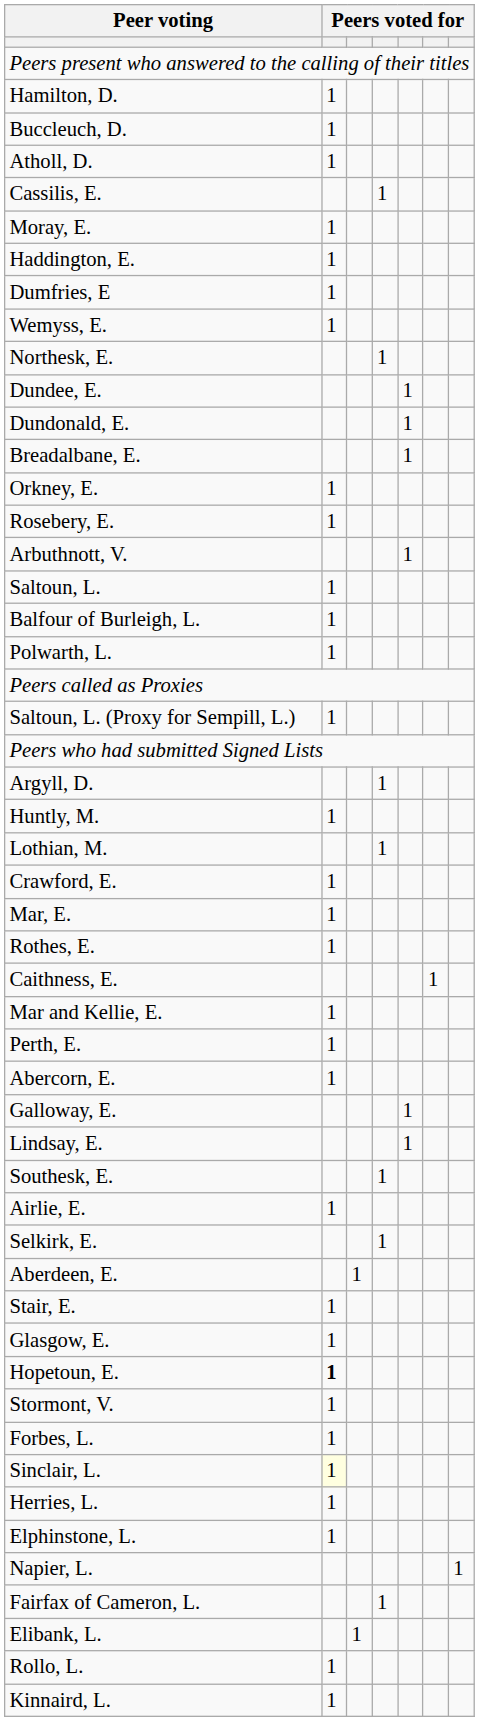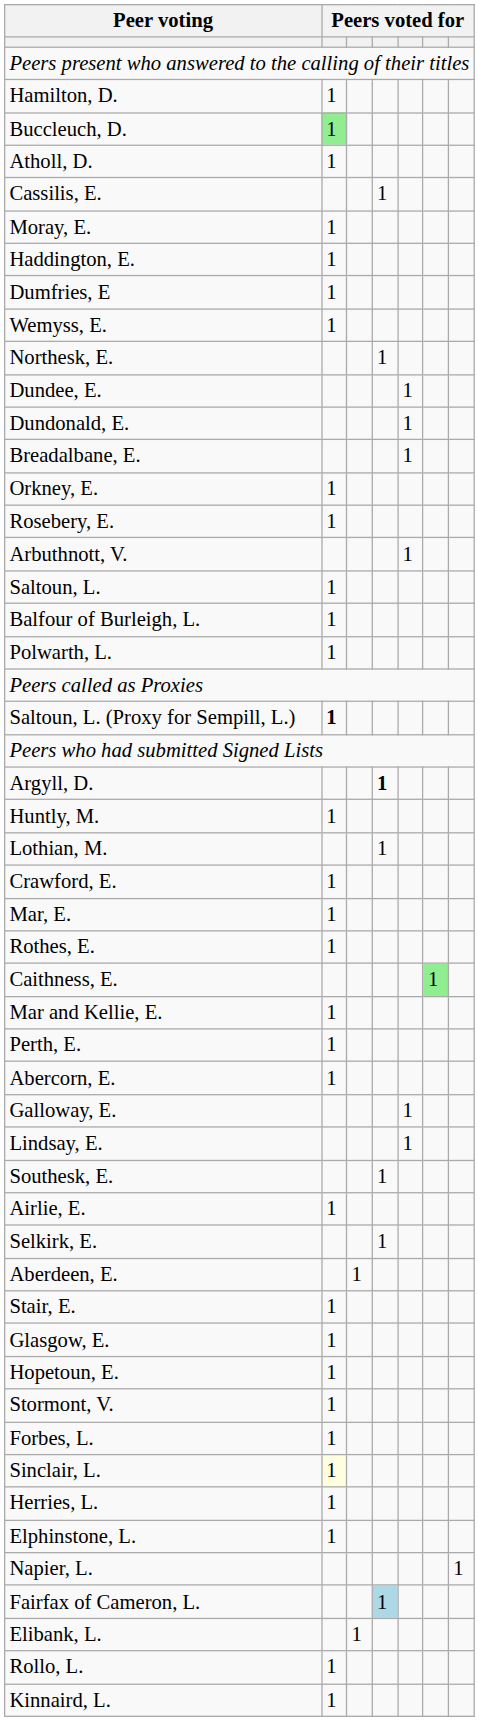(331, 128) no background -> (331, 128) lightgreen background
(331, 717) normal -> (331, 717) bold
(382, 783) normal -> (382, 783) bold
(433, 979) no background -> (433, 979) lightgreen background
(331, 1372) bold -> (331, 1372) normal
(382, 1601) no background -> (382, 1601) lightblue background
